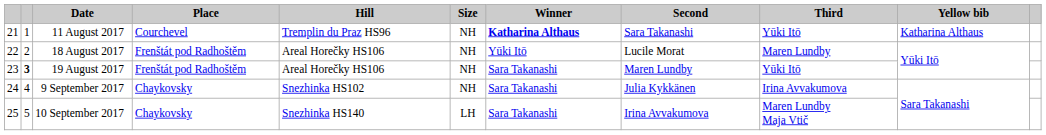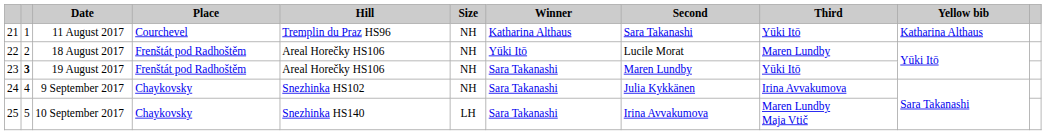(534, 32) bold -> (530, 32) normal
